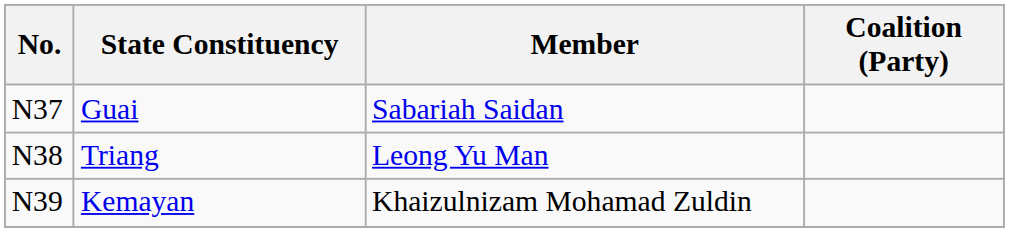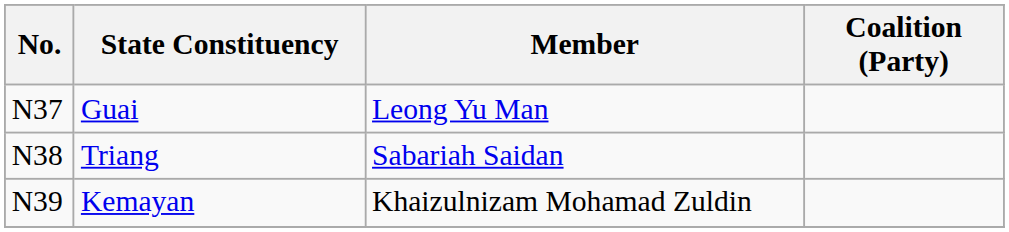(468, 108) Sabariah Saidan -> (460, 108) Leong Yu Man
(460, 155) Leong Yu Man -> (468, 155) Sabariah Saidan
